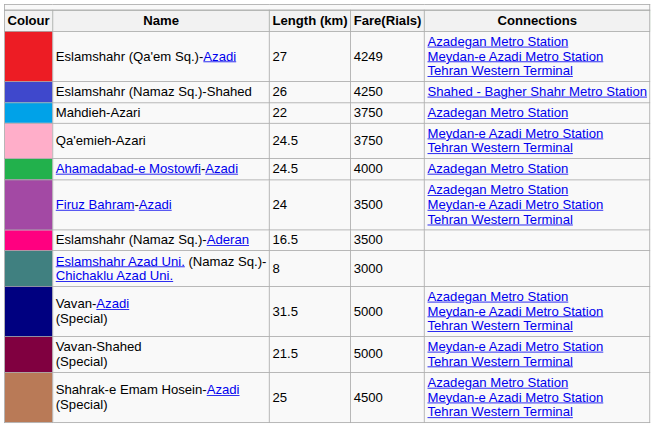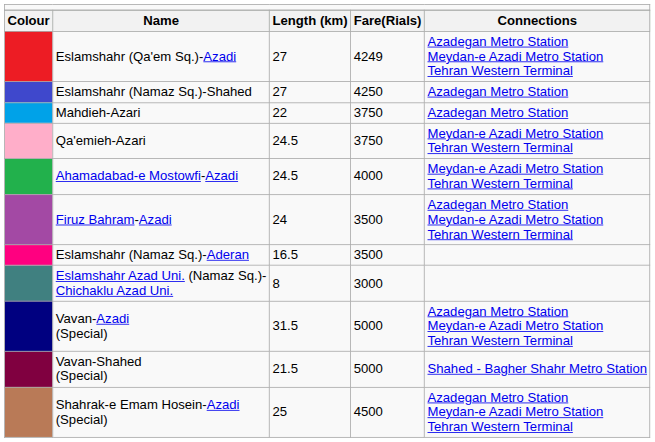(280, 92) 26 -> (280, 92) 27
(537, 92) Shahed - Bagher Shahr Metro Station -> (498, 92) Azadegan Metro Station
(498, 169) Azadegan Metro Station -> (515, 176) Meydan-e Azadi Metro Station Tehran Western Terminal
(515, 354) Meydan-e Azadi Metro Station Tehran Western Terminal -> (537, 369) Shahed - Bagher Shahr Metro Station
